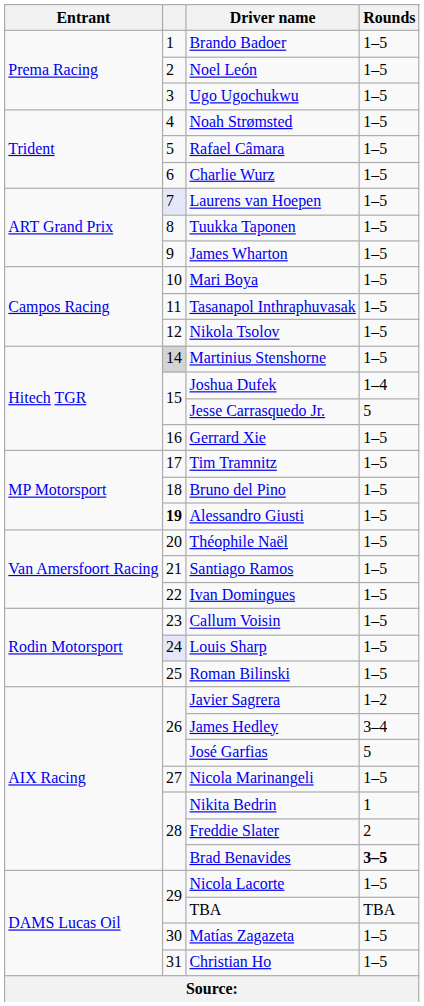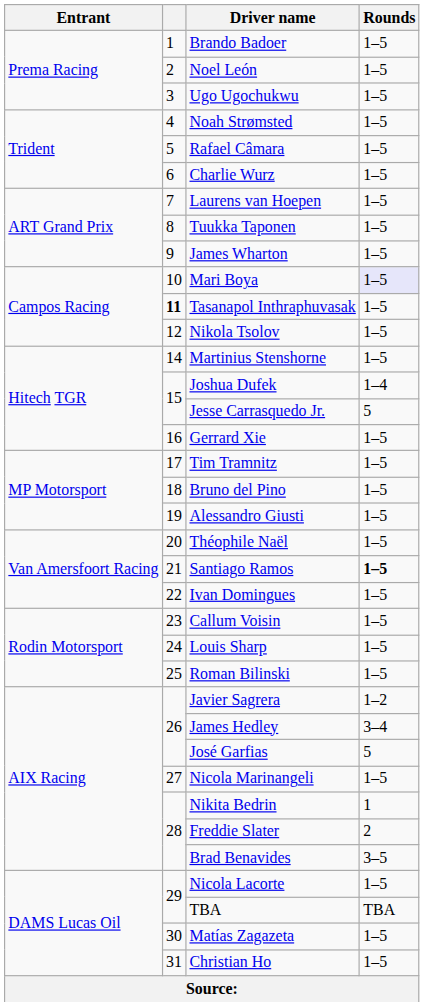(170, 200) lavender background -> (170, 200) no background
(375, 279) no background -> (375, 279) lavender background
(174, 305) normal -> (174, 305) bold
(174, 358) lightgrey background -> (174, 358) no background
(174, 516) bold -> (174, 516) normal
(375, 568) normal -> (375, 568) bold
(174, 647) lavender background -> (174, 647) no background
(375, 857) bold -> (375, 857) normal
